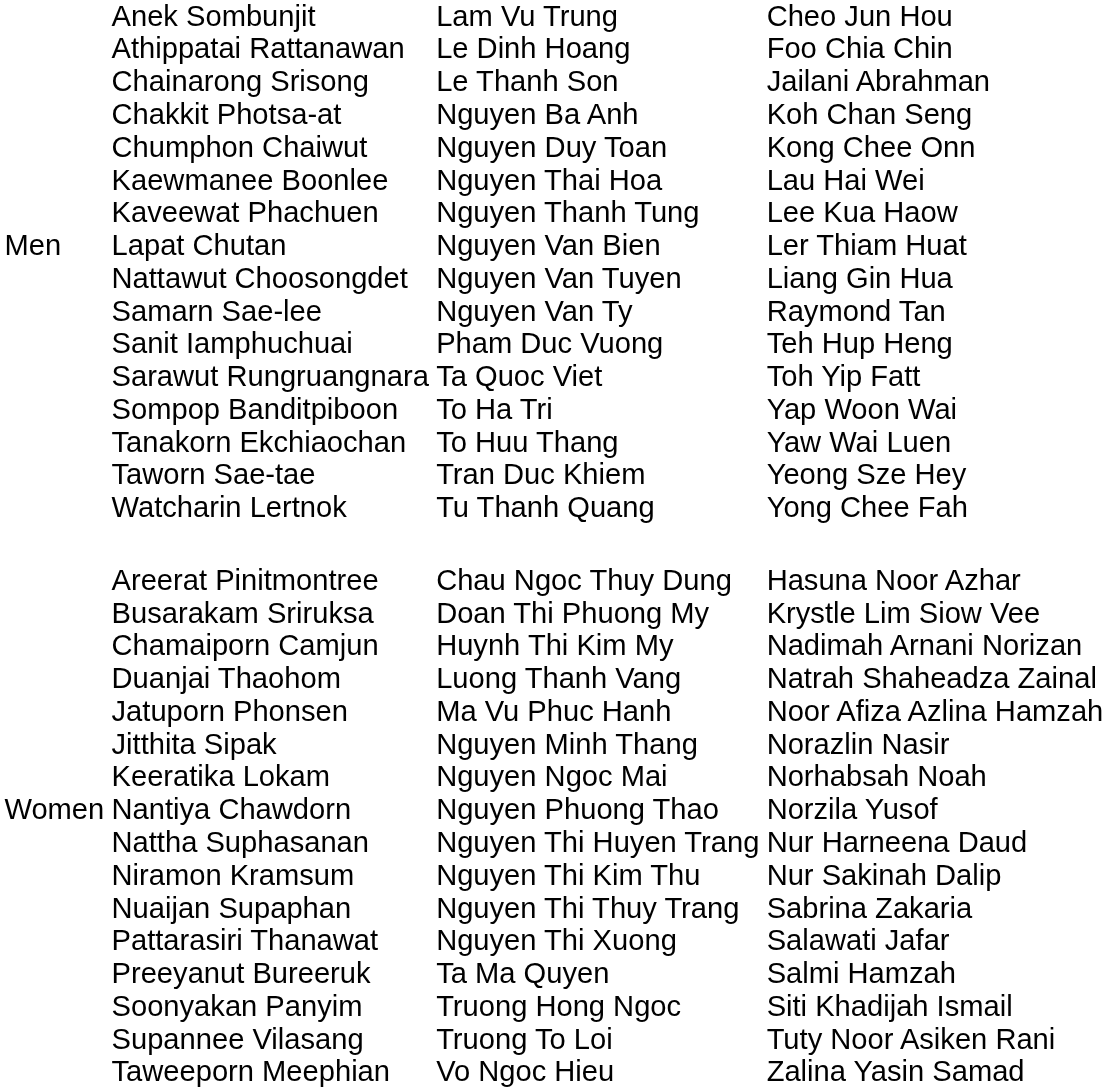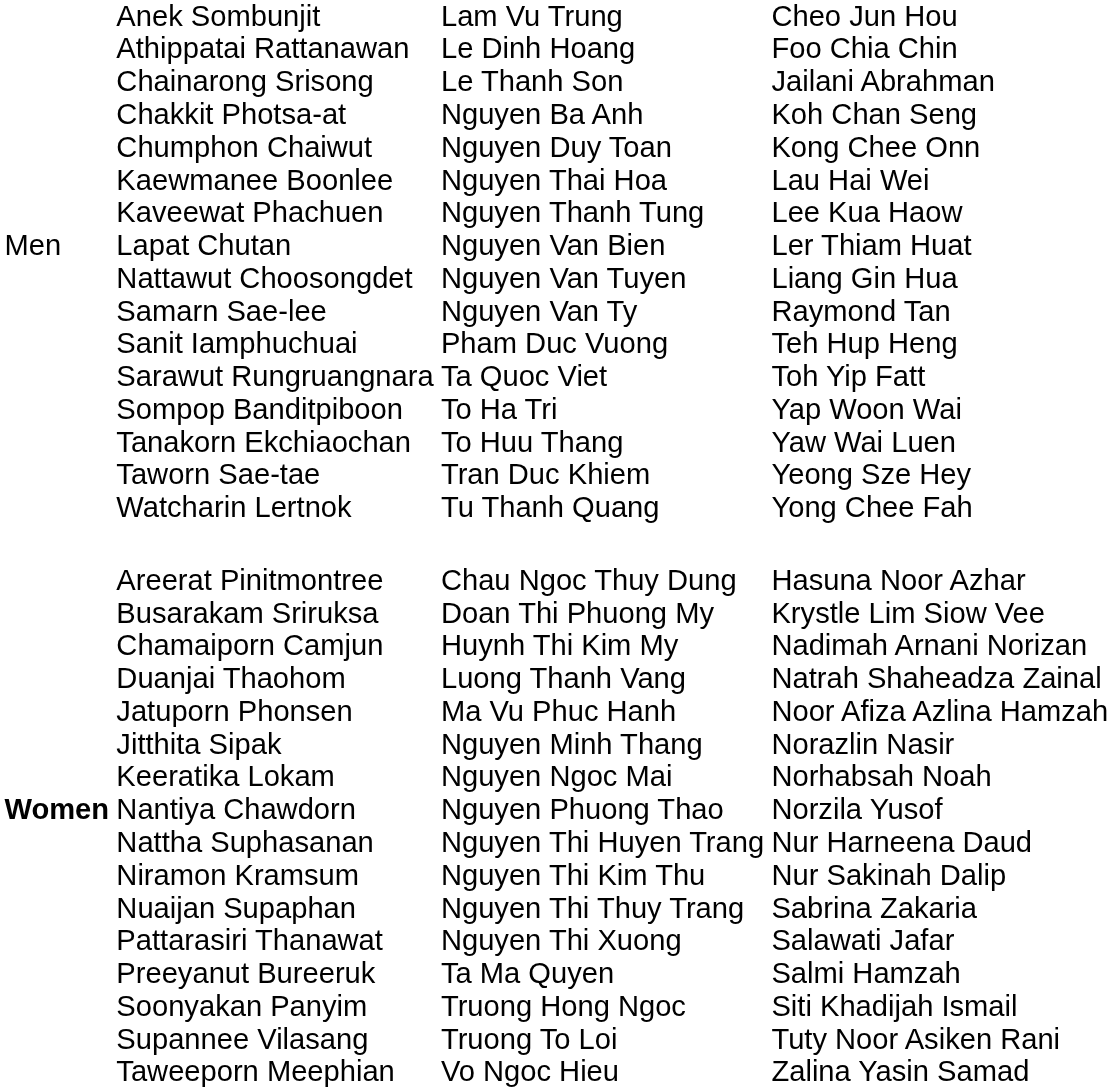(54, 809) normal -> (57, 809) bold
